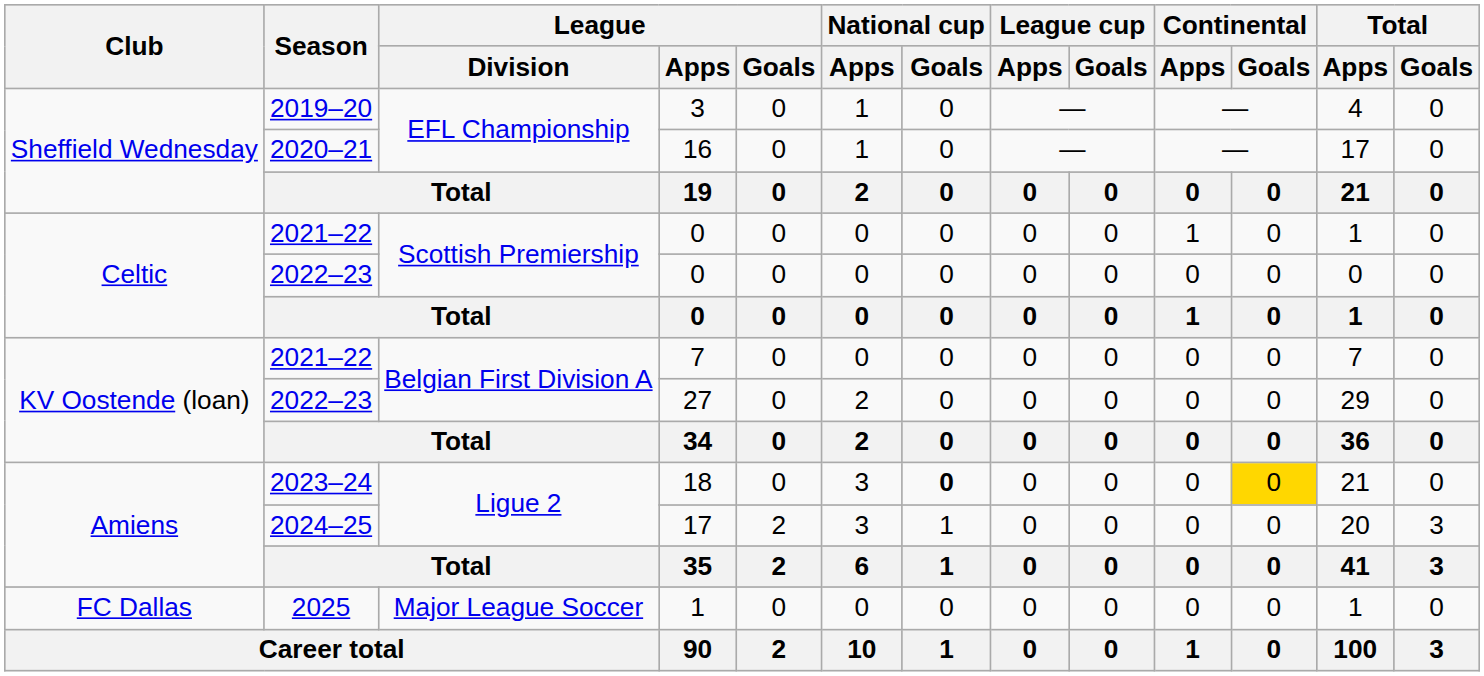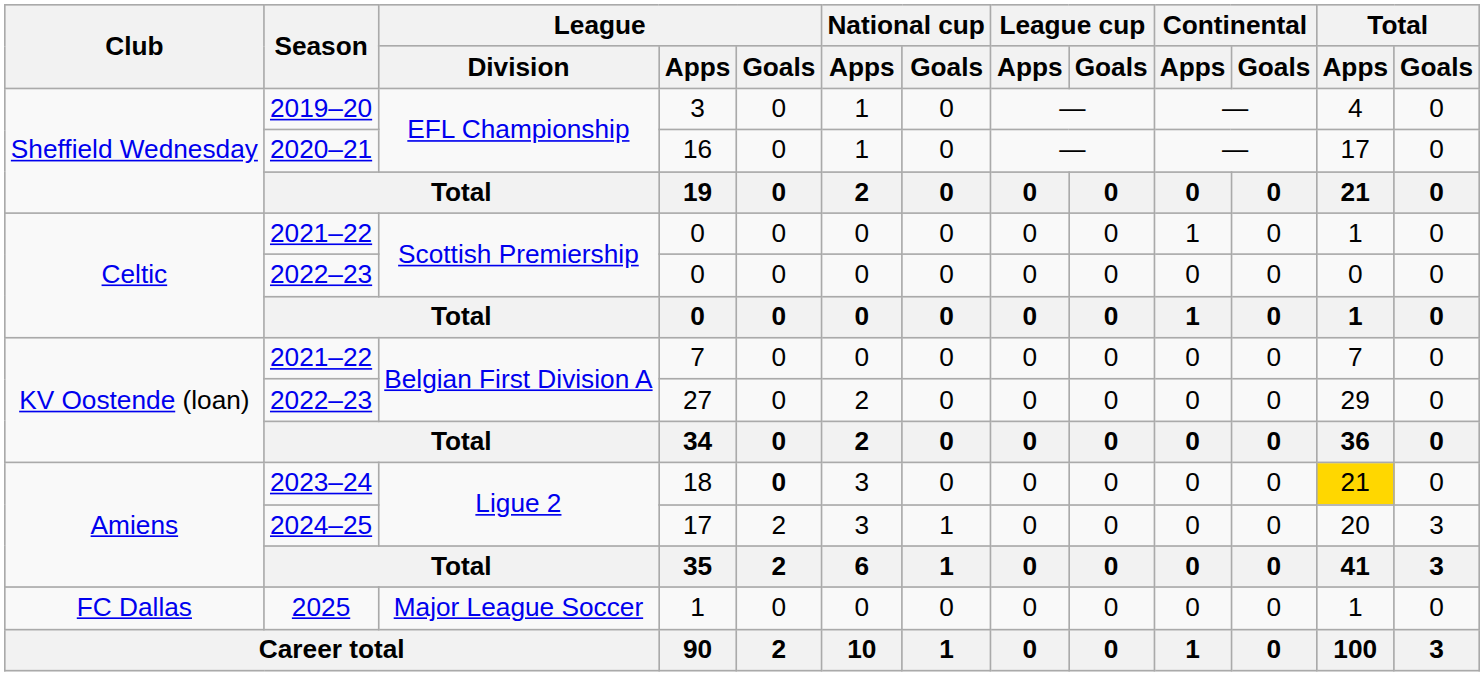(779, 483) normal -> (779, 483) bold
(947, 483) bold -> (947, 483) normal
(1274, 483) gold background -> (1274, 483) no background
(1355, 483) no background -> (1355, 483) gold background
